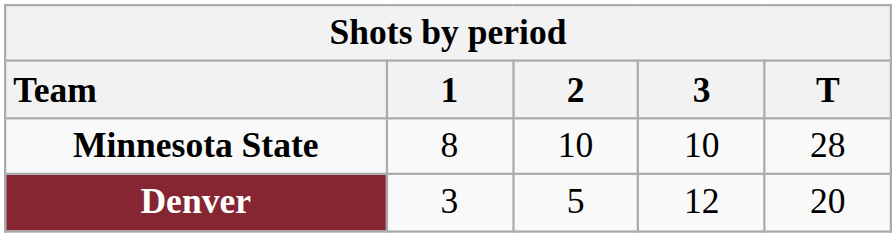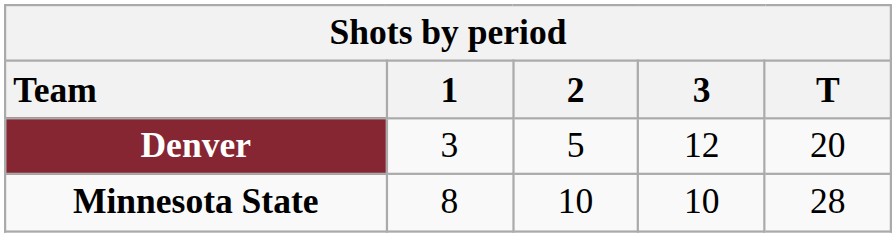rows swapped: (196, 201) <-> (196, 145)
